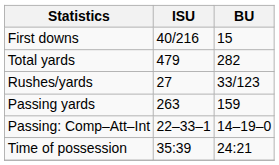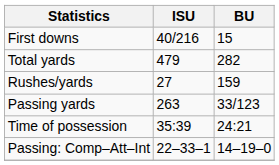(238, 82) 33/123 -> (229, 82) 159
(229, 104) 159 -> (238, 104) 33/123
rows swapped: (79, 126) <-> (67, 148)
